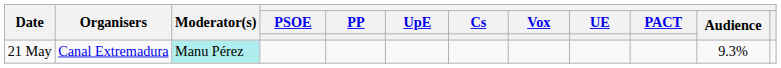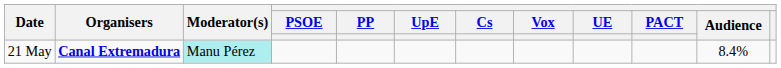(113, 51) normal -> (119, 51) bold
(733, 51) 9.3% -> (733, 51) 8.4%
